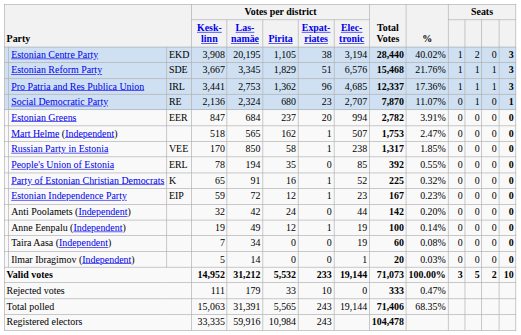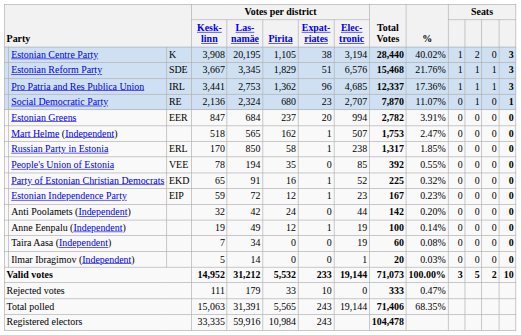(179, 54) EKD -> (173, 54) K
(179, 149) VEE -> (178, 149) ERL
(178, 165) ERL -> (179, 165) VEE
(173, 180) K -> (179, 180) EKD
